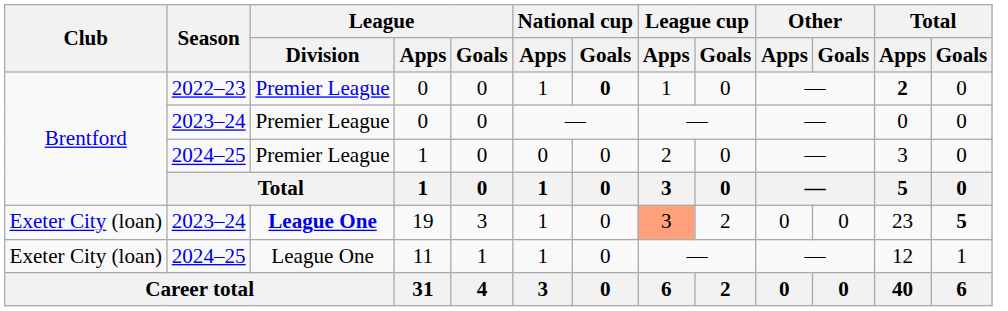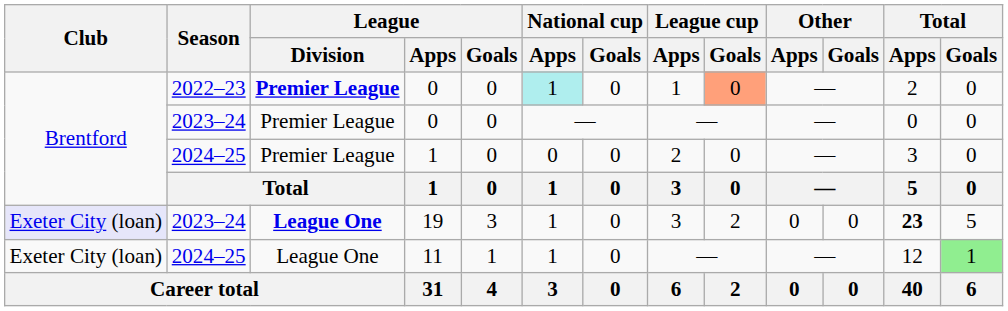(323, 88) normal -> (327, 88) bold
(543, 88) no background -> (553, 88) paleturquoise background
(605, 88) bold -> (615, 88) normal
(725, 88) no background -> (735, 88) lightsalmon background
(902, 88) bold -> (912, 88) normal
(86, 222) no background -> (86, 222) lavender background
(666, 222) lightsalmon background -> (676, 222) no background
(902, 222) normal -> (912, 222) bold
(962, 222) bold -> (971, 222) normal
(962, 255) no background -> (971, 255) lightgreen background
